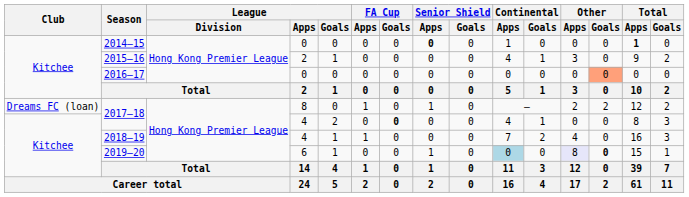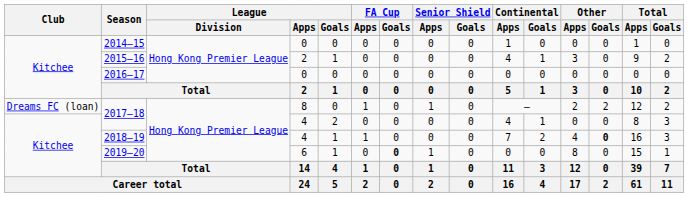(431, 44) bold -> (431, 44) normal
(636, 44) bold -> (636, 44) normal
(606, 75) lightsalmon background -> (606, 75) no background
(396, 122) bold -> (396, 122) normal
(606, 138) normal -> (606, 138) bold
(396, 153) normal -> (396, 153) bold
(508, 153) lightblue background -> (508, 153) no background
(575, 153) lavender background -> (575, 153) no background
(606, 153) bold -> (606, 153) normal
